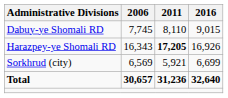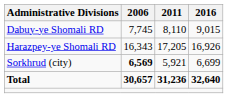(172, 46) bold -> (172, 46) normal
(141, 63) normal -> (141, 63) bold
